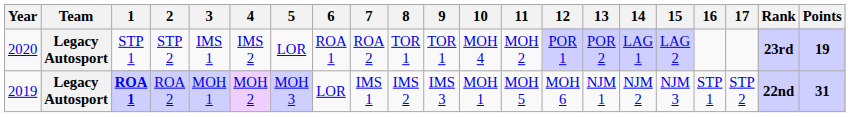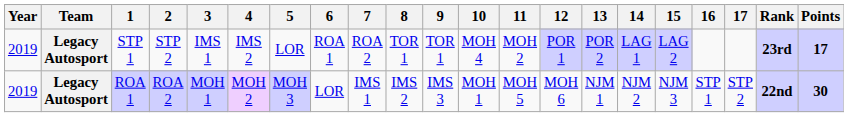(23, 49) 2020 -> (23, 49) 2019
(822, 49) 19 -> (821, 49) 17
(131, 91) bold -> (130, 91) normal
(822, 91) 31 -> (821, 91) 30
